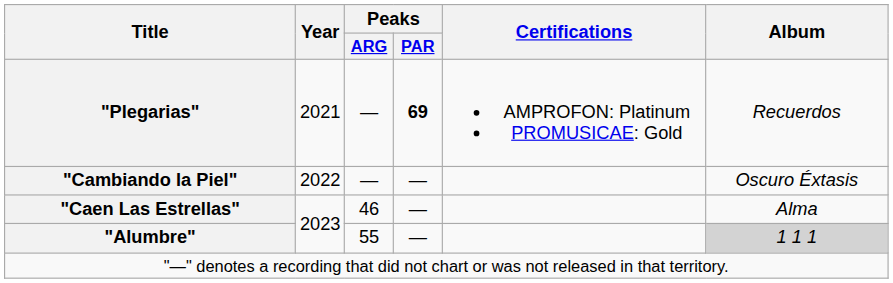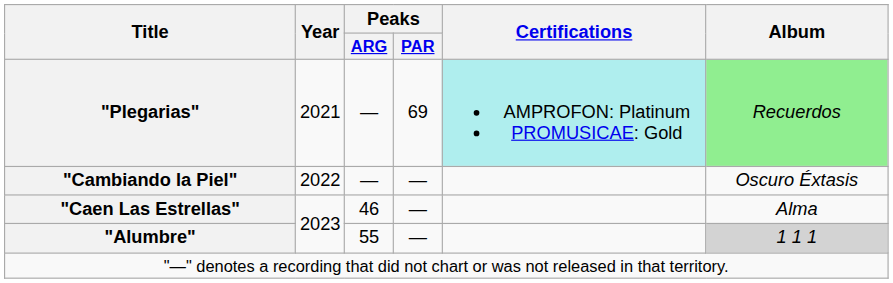(418, 112) bold -> (418, 112) normal
(574, 123) no background -> (574, 123) paleturquoise background
(797, 112) no background -> (797, 112) lightgreen background
